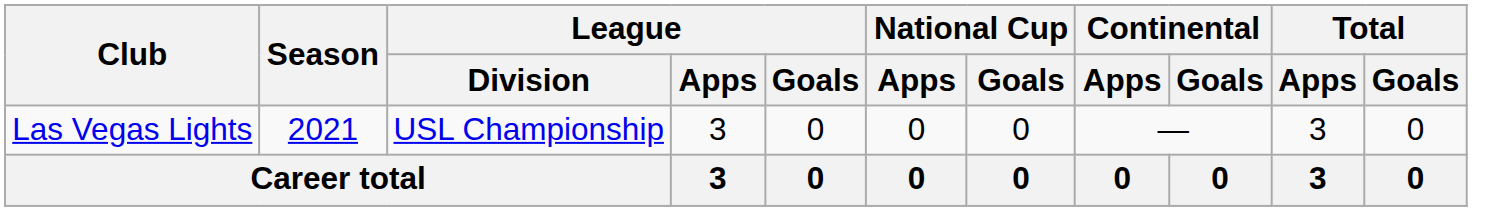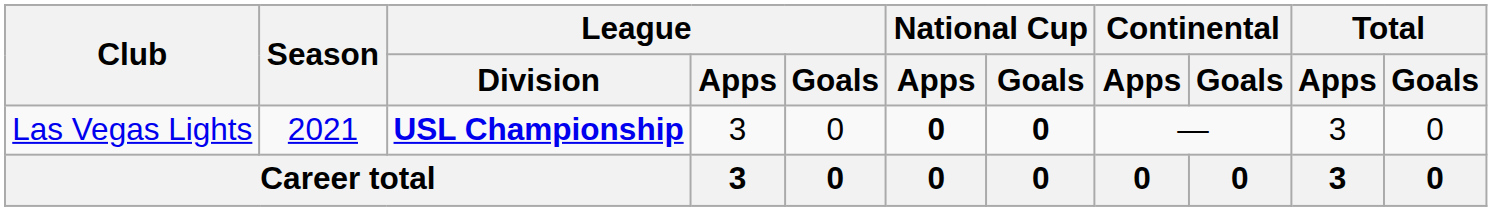(529, 129) normal -> (539, 129) bold
(917, 129) normal -> (936, 129) bold
(1021, 129) normal -> (1041, 129) bold
